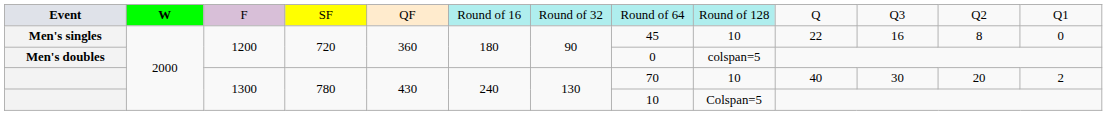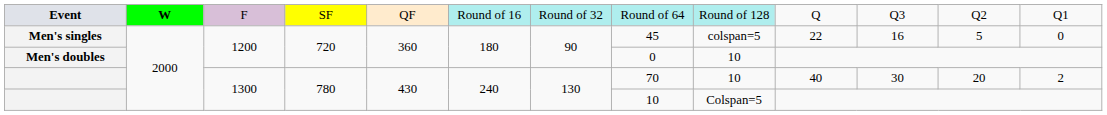(734, 36) 10 -> (734, 36) colspan=5
(979, 36) 8 -> (979, 36) 5
(734, 57) colspan=5 -> (734, 57) 10
